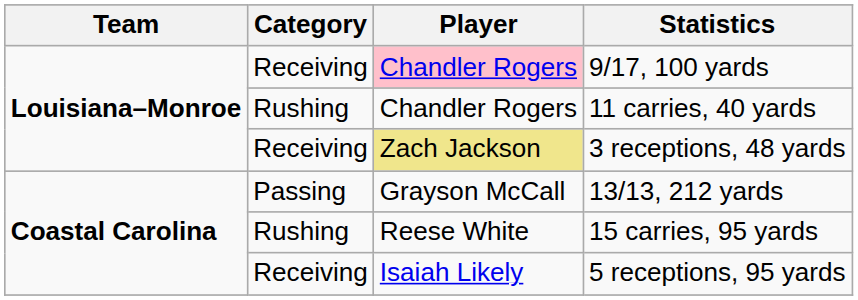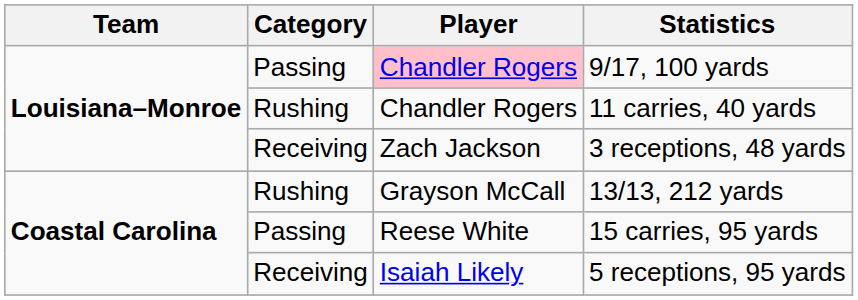(311, 66) Receiving -> (300, 66) Passing
(460, 149) khaki background -> (460, 149) no background
(300, 190) Passing -> (301, 190) Rushing
(301, 232) Rushing -> (300, 232) Passing
